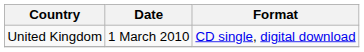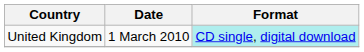(276, 36) no background -> (276, 36) paleturquoise background
